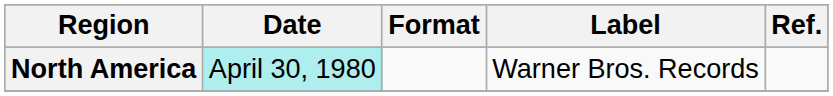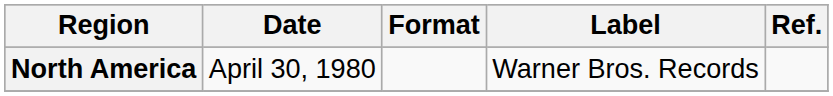(292, 68) paleturquoise background -> (292, 68) no background
